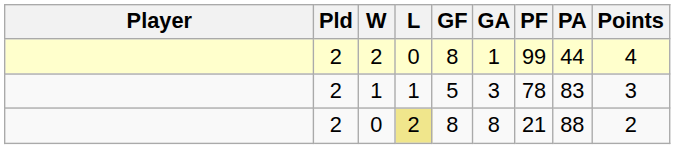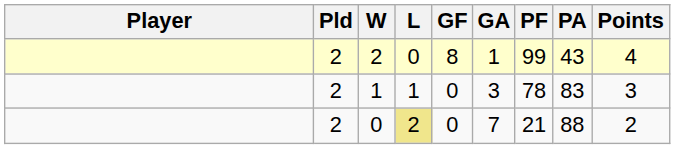(572, 56) 44 -> (572, 56) 43
(452, 90) 5 -> (452, 90) 0
(452, 125) 8 -> (452, 125) 0
(494, 125) 8 -> (494, 125) 7
